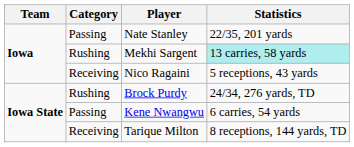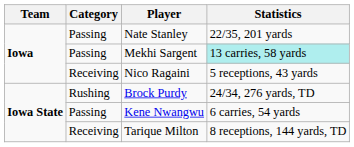(89, 53) Rushing -> (88, 53) Passing
